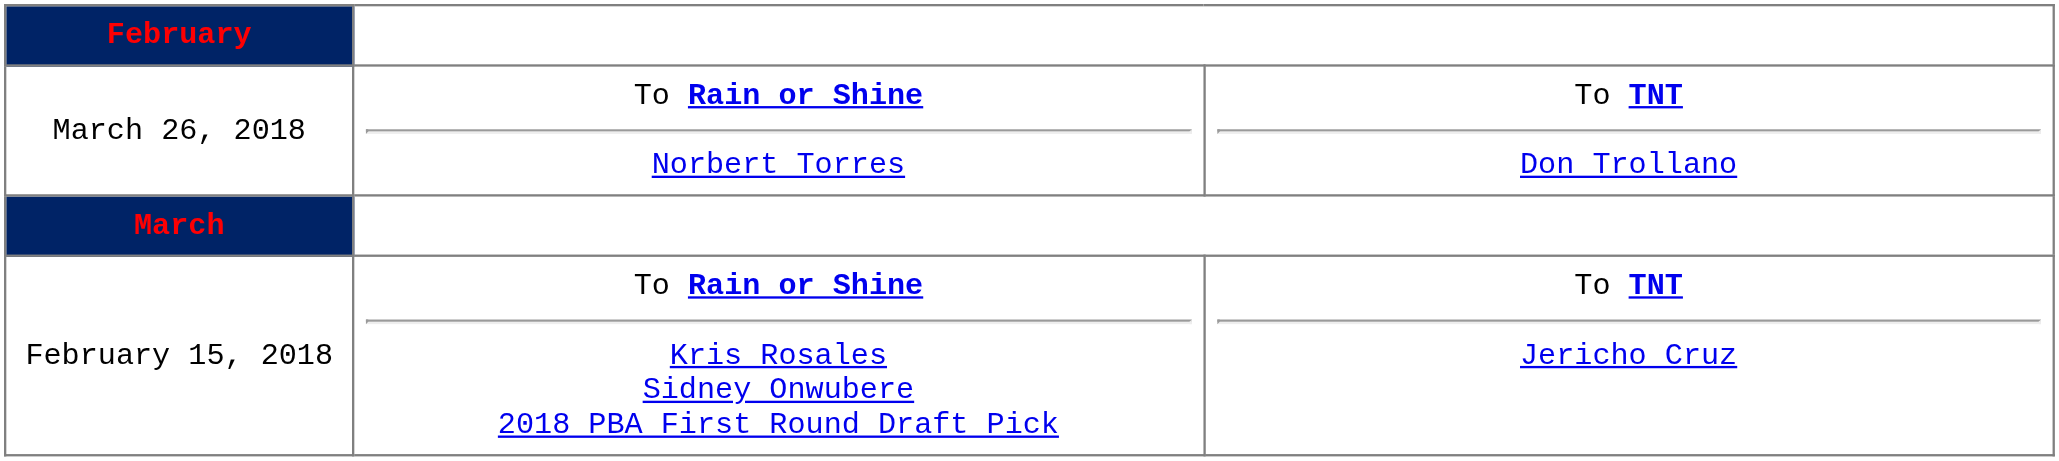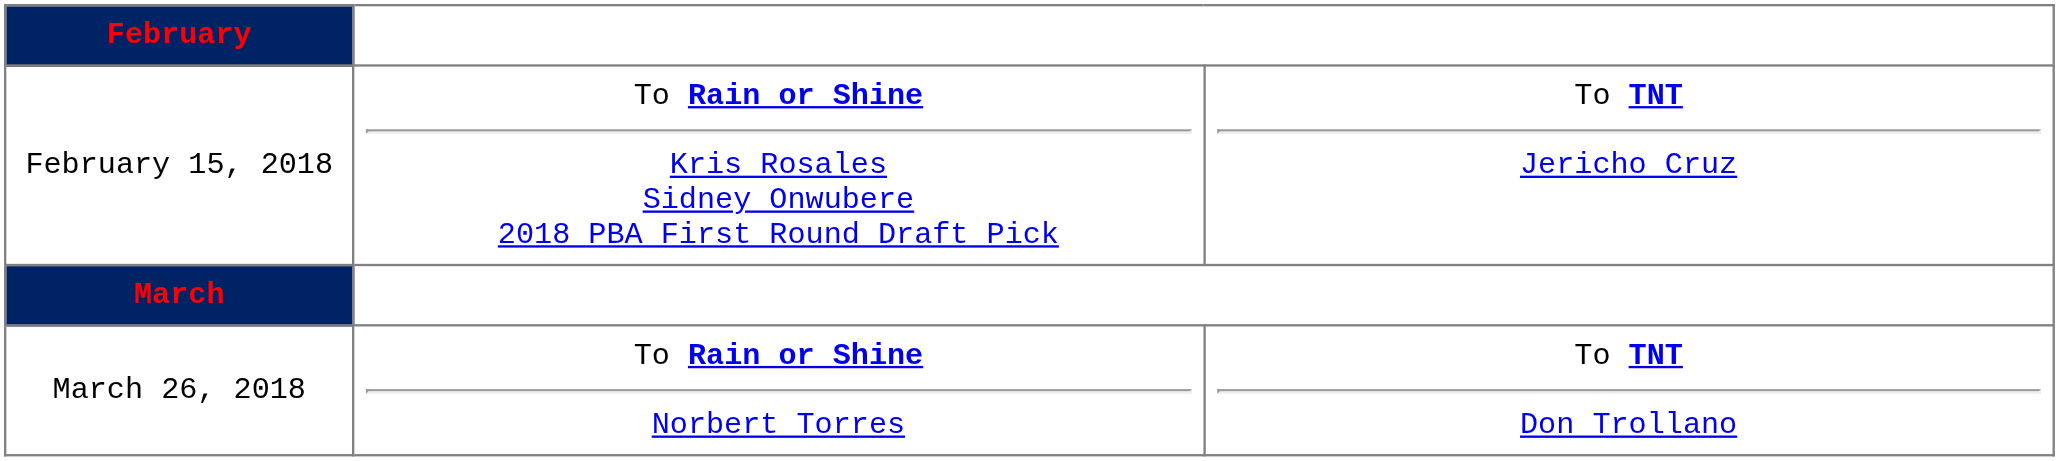rows swapped: (179, 355) <-> (179, 130)
